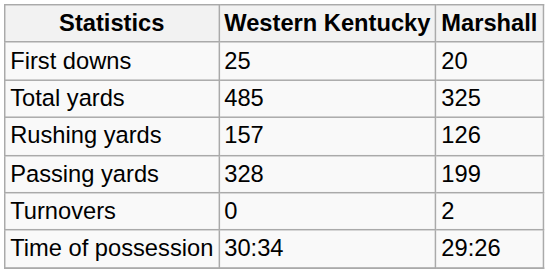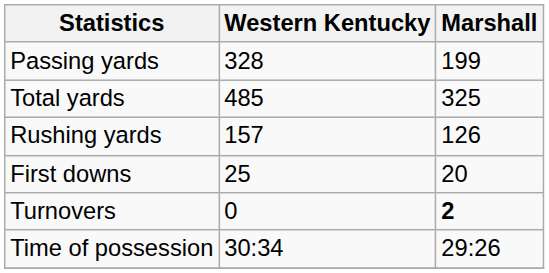rows swapped: (71, 60) <-> (85, 173)
(448, 211) normal -> (448, 211) bold
